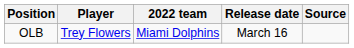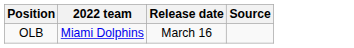- column: (96, 14)
